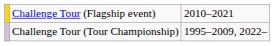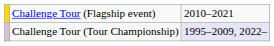(226, 32) no background -> (226, 32) lavender background
